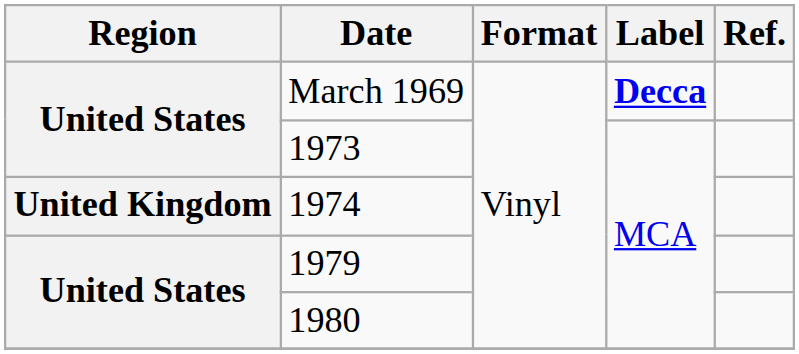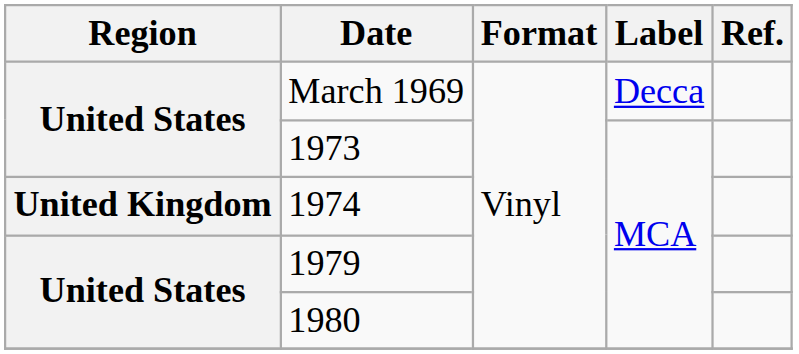(660, 90) bold -> (659, 90) normal
